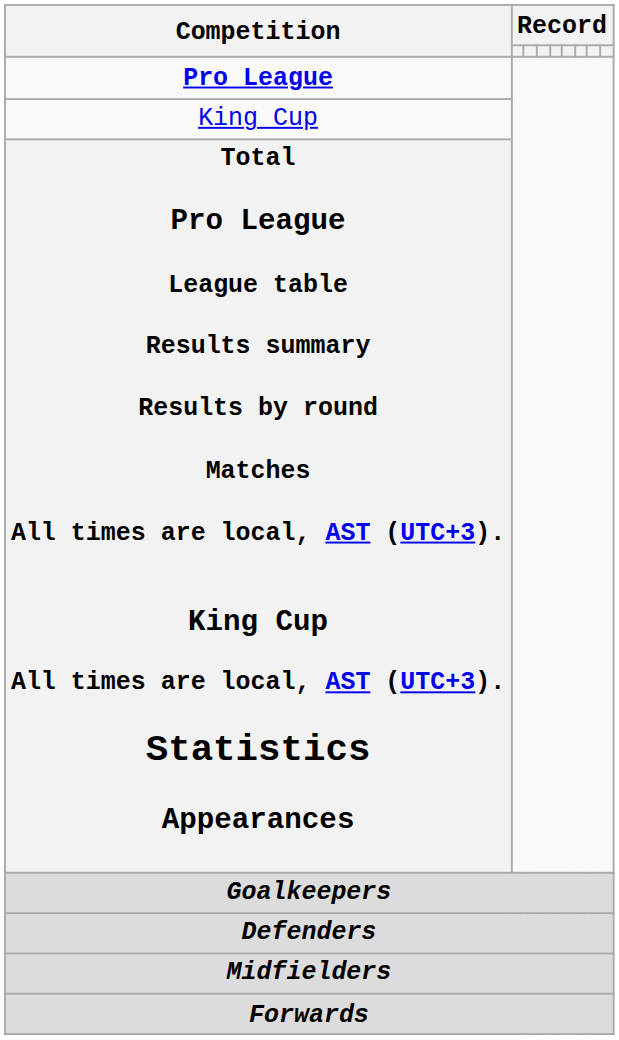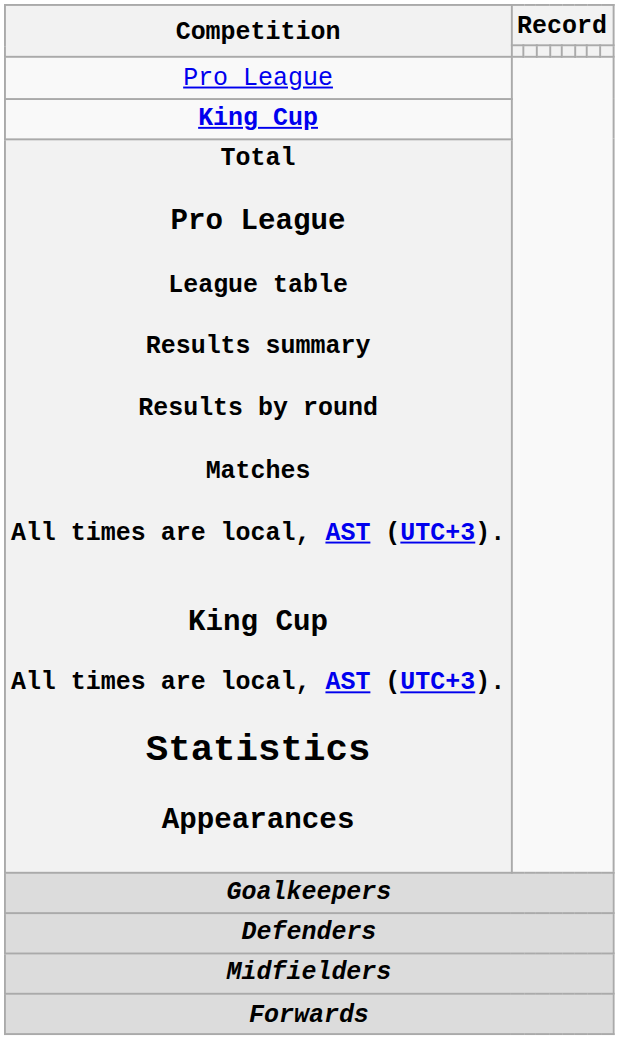(258, 78) bold -> (258, 78) normal
(258, 119) normal -> (258, 119) bold
